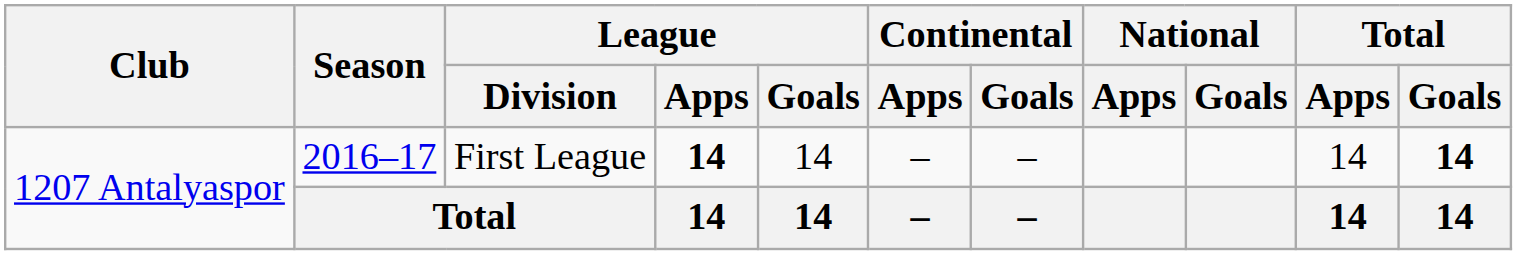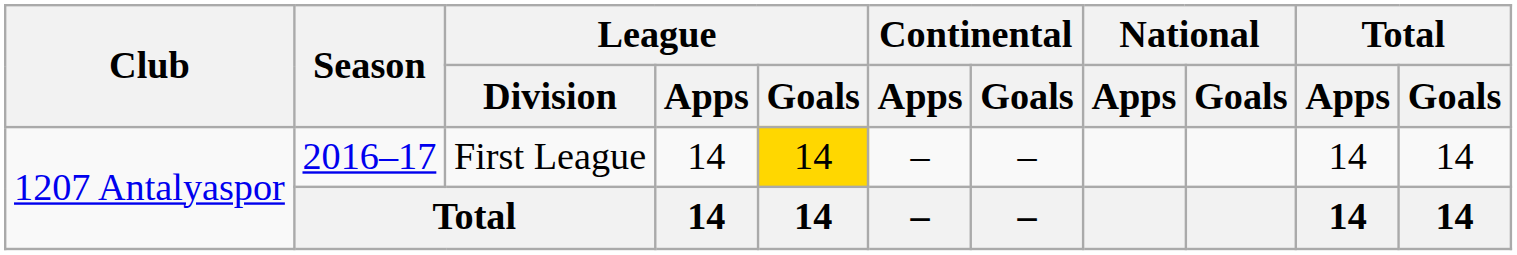(706, 156) bold -> (706, 156) normal
(813, 156) no background -> (813, 156) gold background
(1455, 156) bold -> (1455, 156) normal
